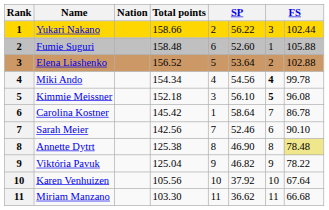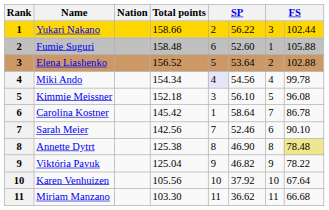(213, 79) no background -> (213, 79) lavender background
(271, 79) bold -> (271, 79) normal
(271, 96) bold -> (271, 96) normal
